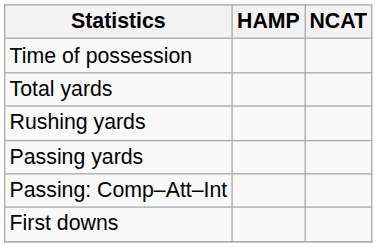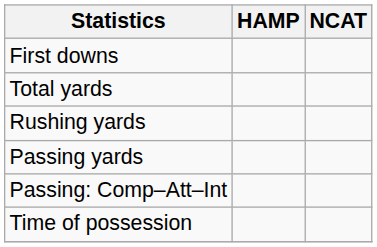rows swapped: (64, 224) <-> (101, 55)
